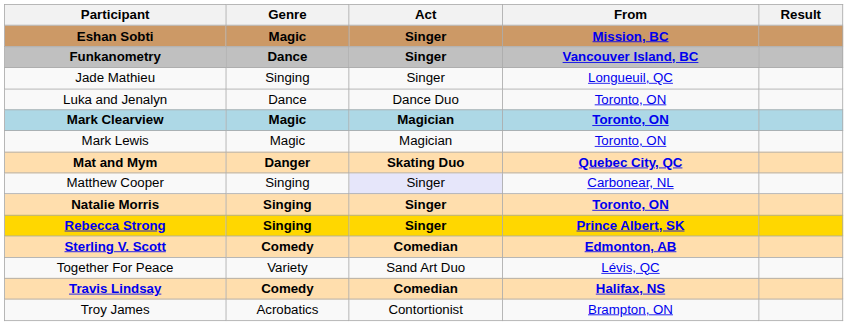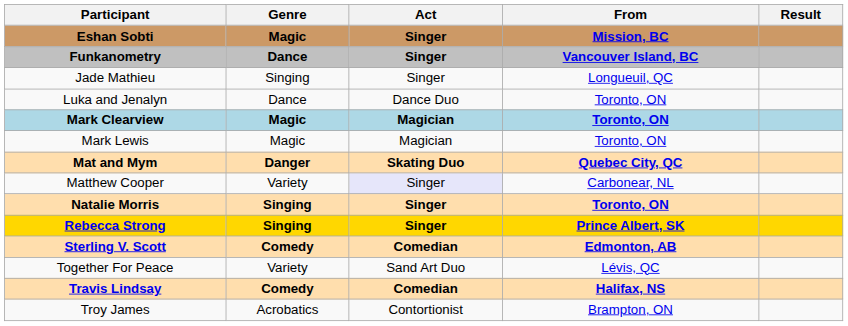(287, 183) Singing -> (287, 183) Variety
